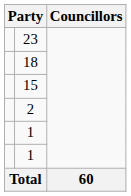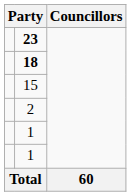(30, 39) normal -> (30, 39) bold
(30, 62) normal -> (30, 62) bold
